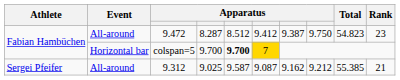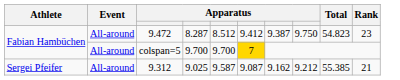(119, 50) Horizontal bar -> (112, 50) All-around
(238, 50) bold -> (224, 50) normal
